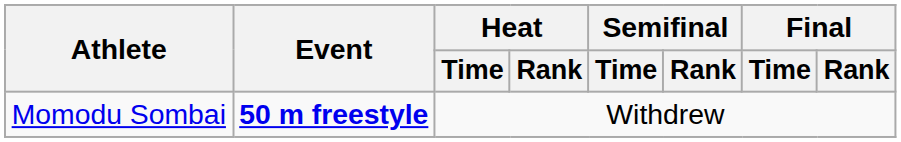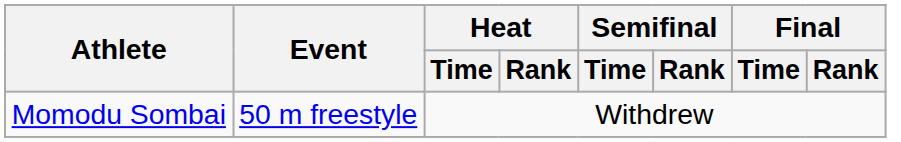(334, 115) bold -> (328, 115) normal
